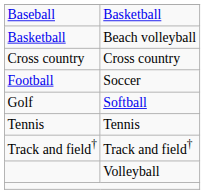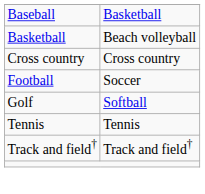- row: (131, 171)
